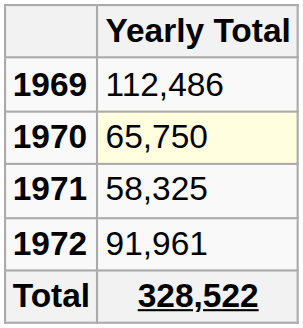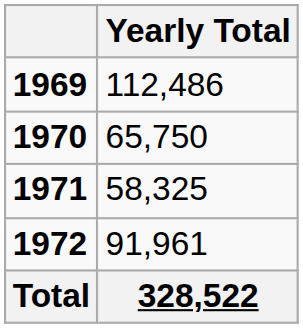(157, 137) lightyellow background -> (157, 137) no background
